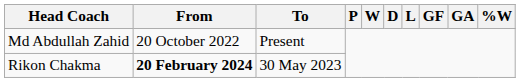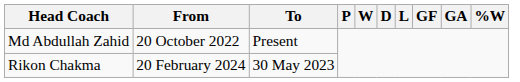(194, 65) bold -> (191, 65) normal
